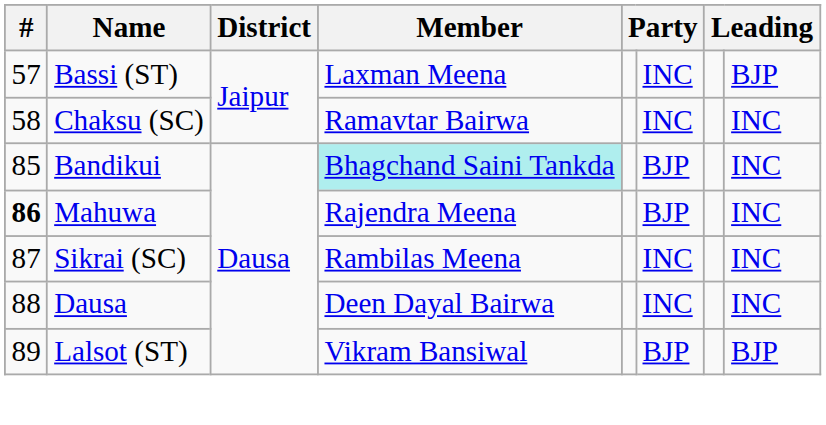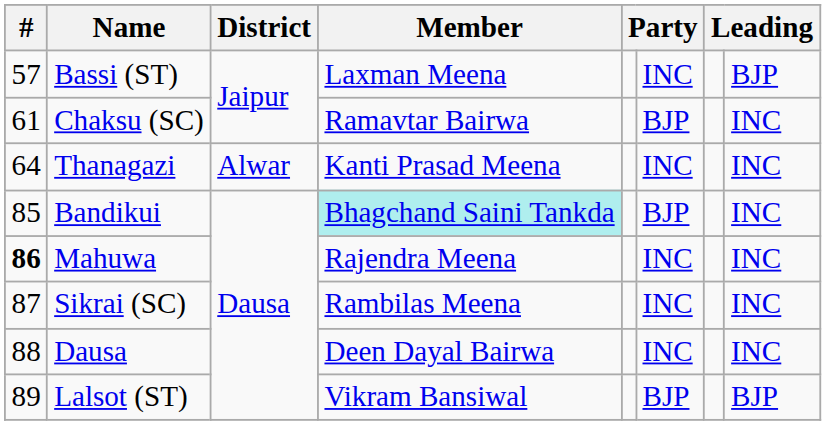(26, 119) 58 -> (26, 119) 61
(668, 119) INC -> (666, 119) BJP
+ row: (115, 166)
(666, 212) BJP -> (668, 258) INC
